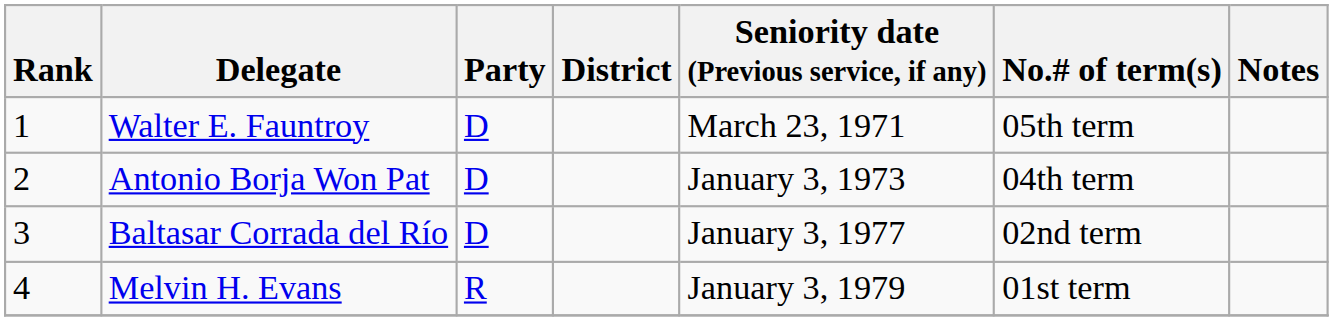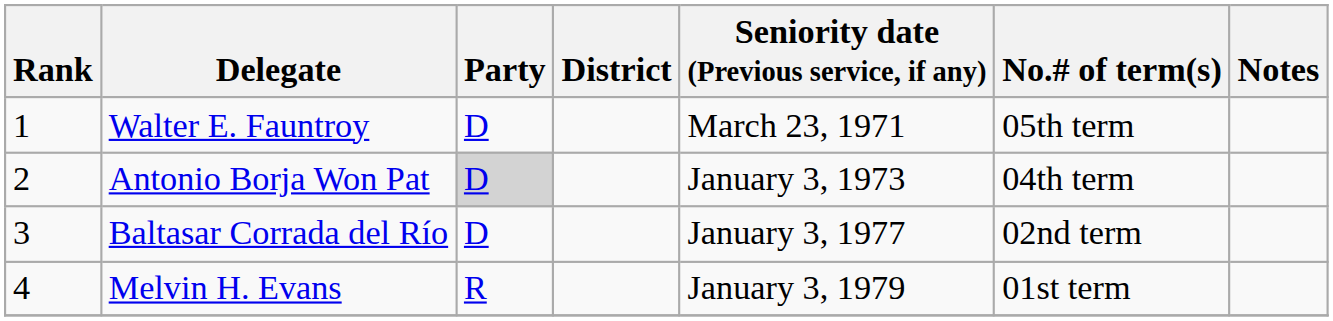(476, 178) no background -> (476, 178) lightgrey background
